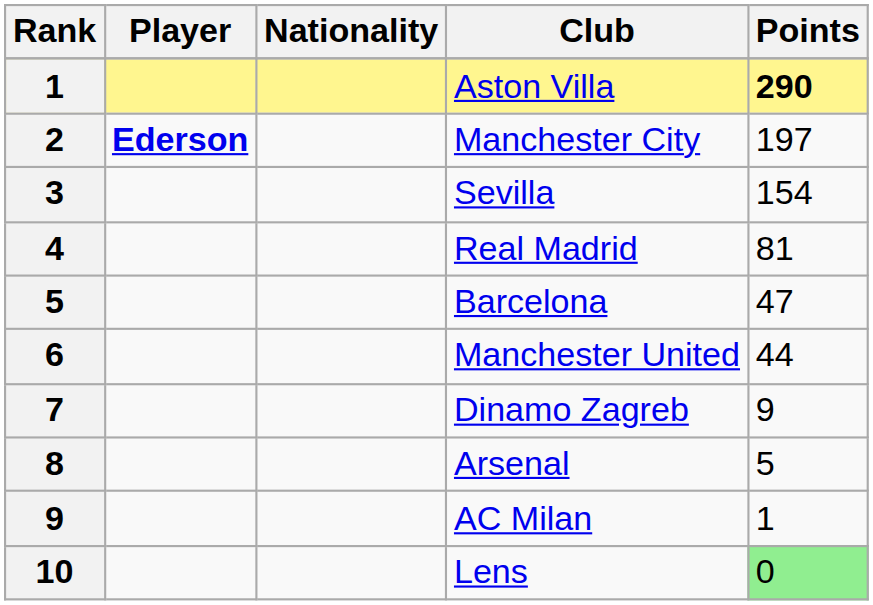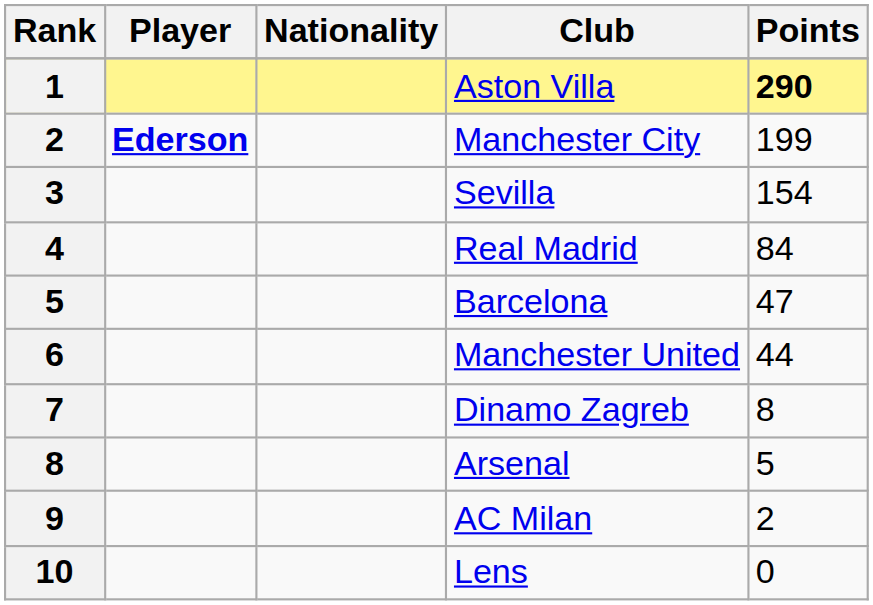(784, 139) 197 -> (784, 139) 199
(775, 247) 81 -> (775, 247) 84
(765, 409) 9 -> (765, 409) 8
(765, 517) 1 -> (765, 517) 2
(765, 572) lightgreen background -> (765, 572) no background
